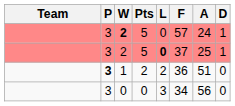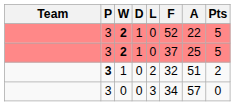columns swapped: (223, 14) <-> (144, 14)
(181, 33) 57 -> (171, 33) 52
(204, 33) 24 -> (194, 33) 22
(123, 52) normal -> (123, 52) bold
(163, 52) bold -> (153, 52) normal
(181, 71) 36 -> (171, 71) 32
(204, 91) 56 -> (194, 91) 57
